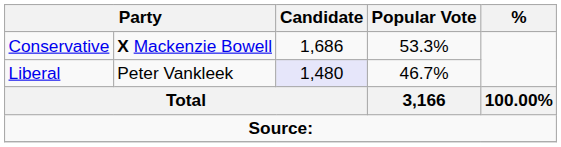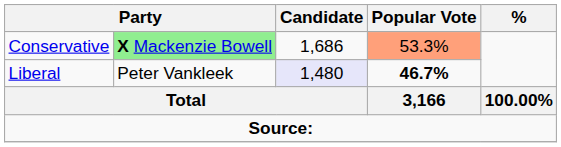(195, 45) no background -> (195, 45) lightgreen background
(424, 45) no background -> (424, 45) lightsalmon background
(424, 73) normal -> (424, 73) bold
